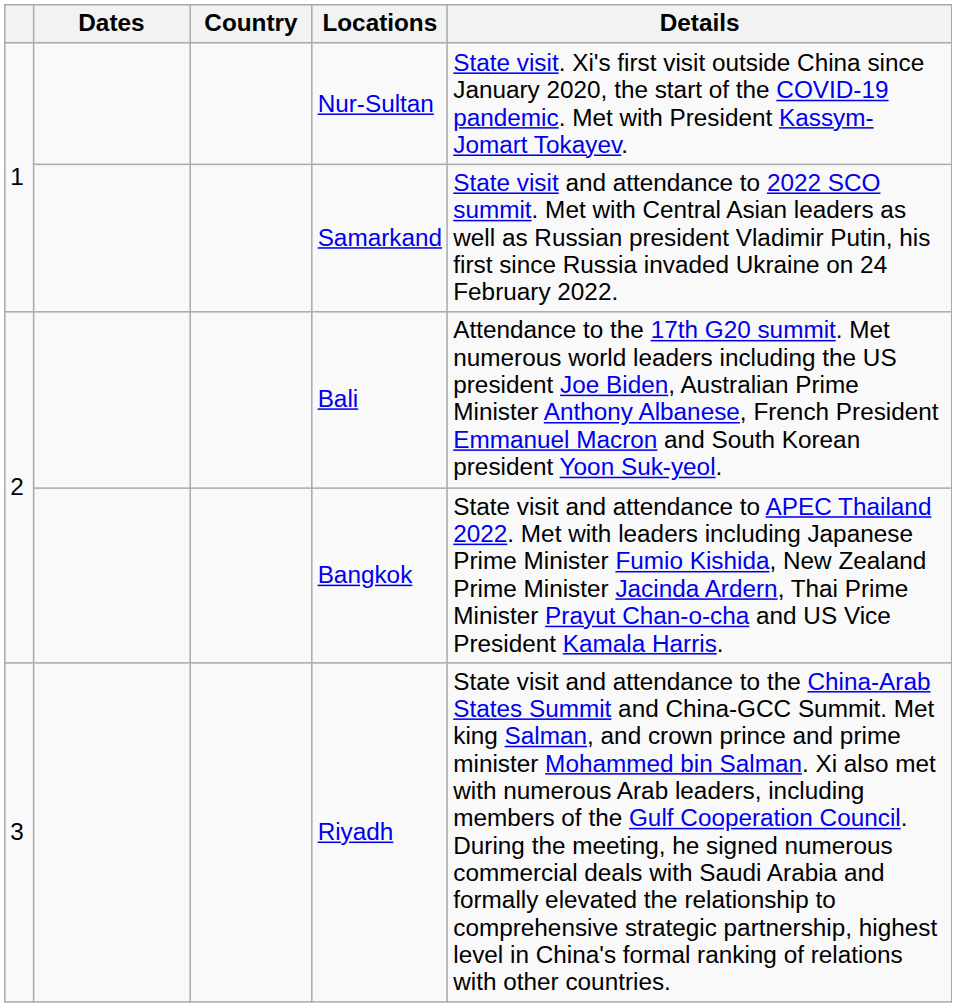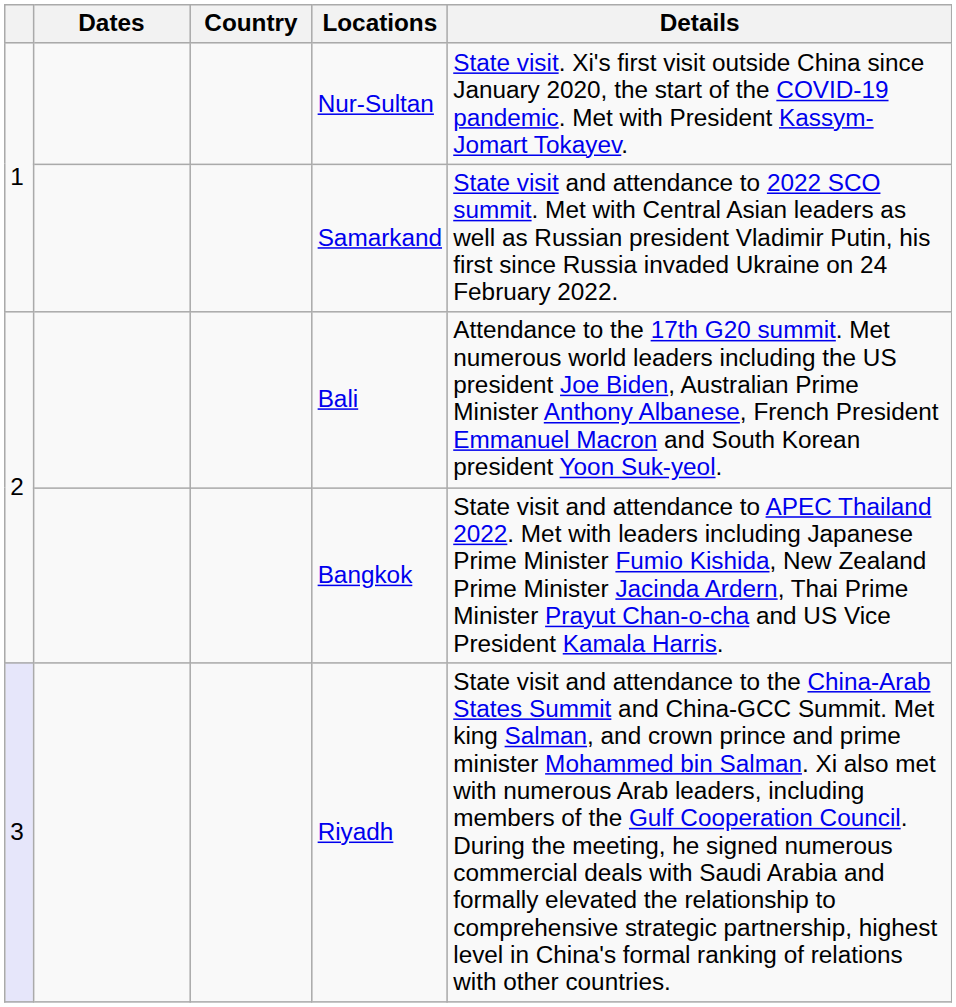(17, 832) no background -> (17, 832) lavender background
